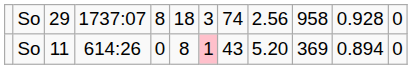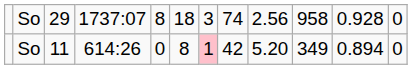(233, 49) 43 -> (233, 49) 42
(313, 49) 369 -> (313, 49) 349
